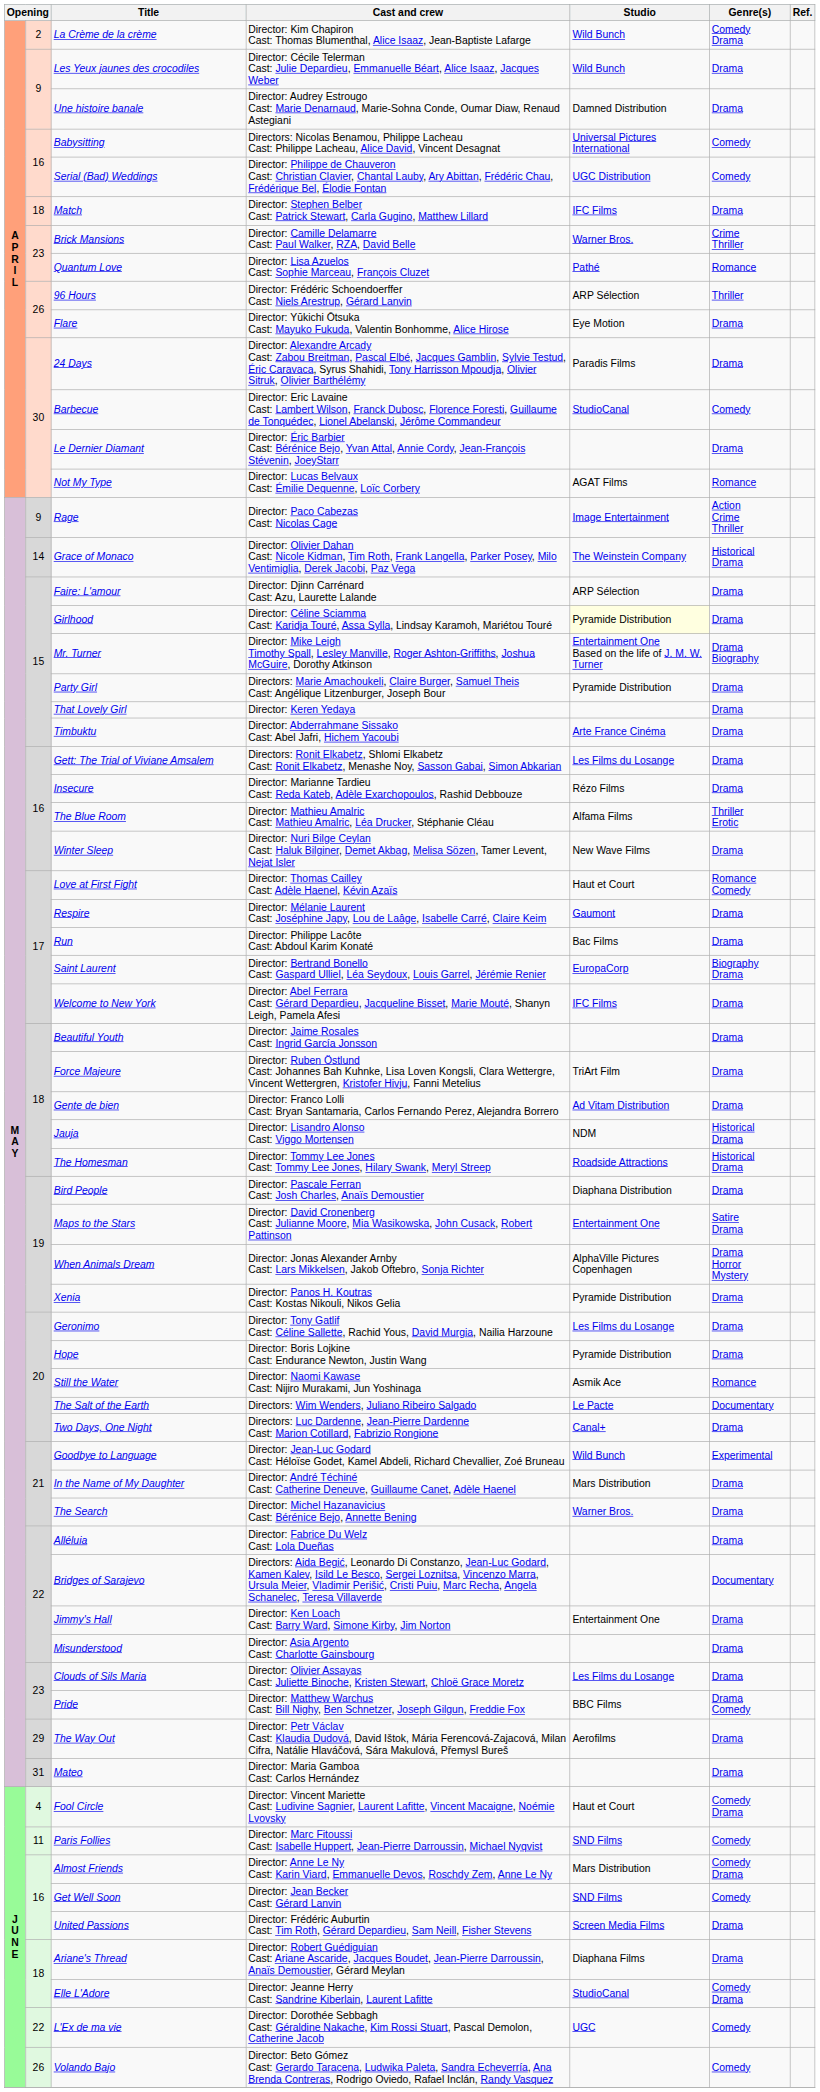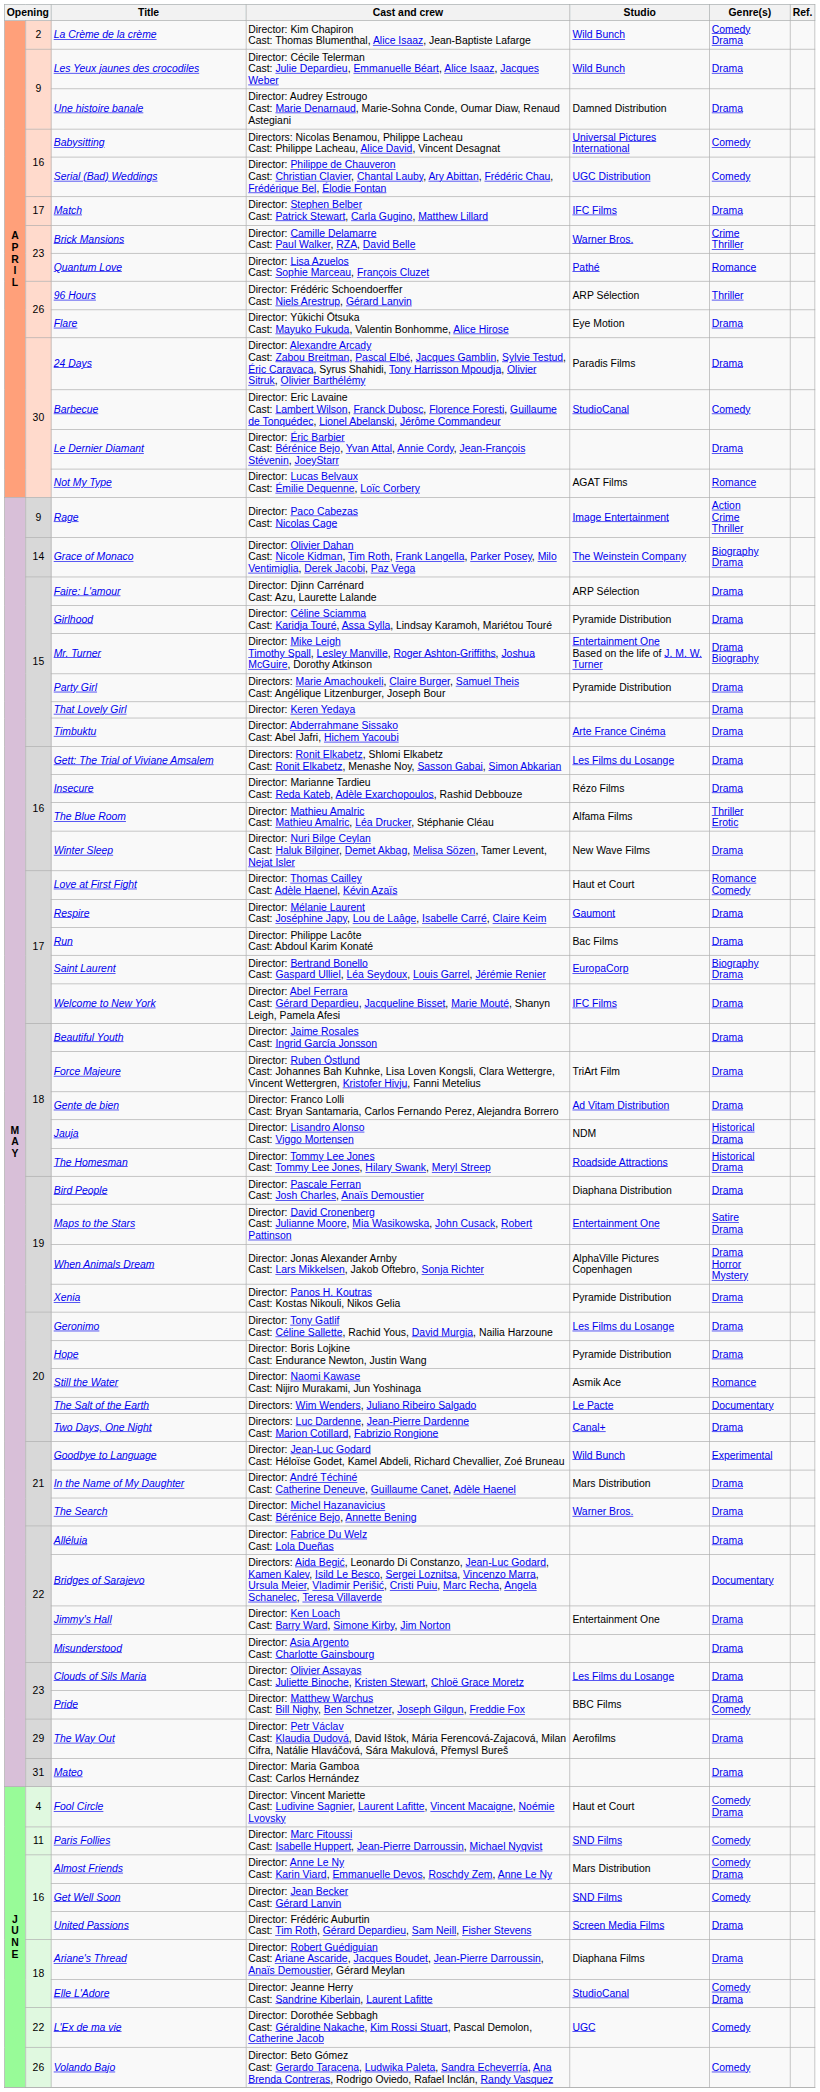(38, 211) 18 -> (38, 211) 17
(733, 557) Historical Drama -> (735, 557) Biography Drama
(622, 619) lightyellow background -> (622, 619) no background
